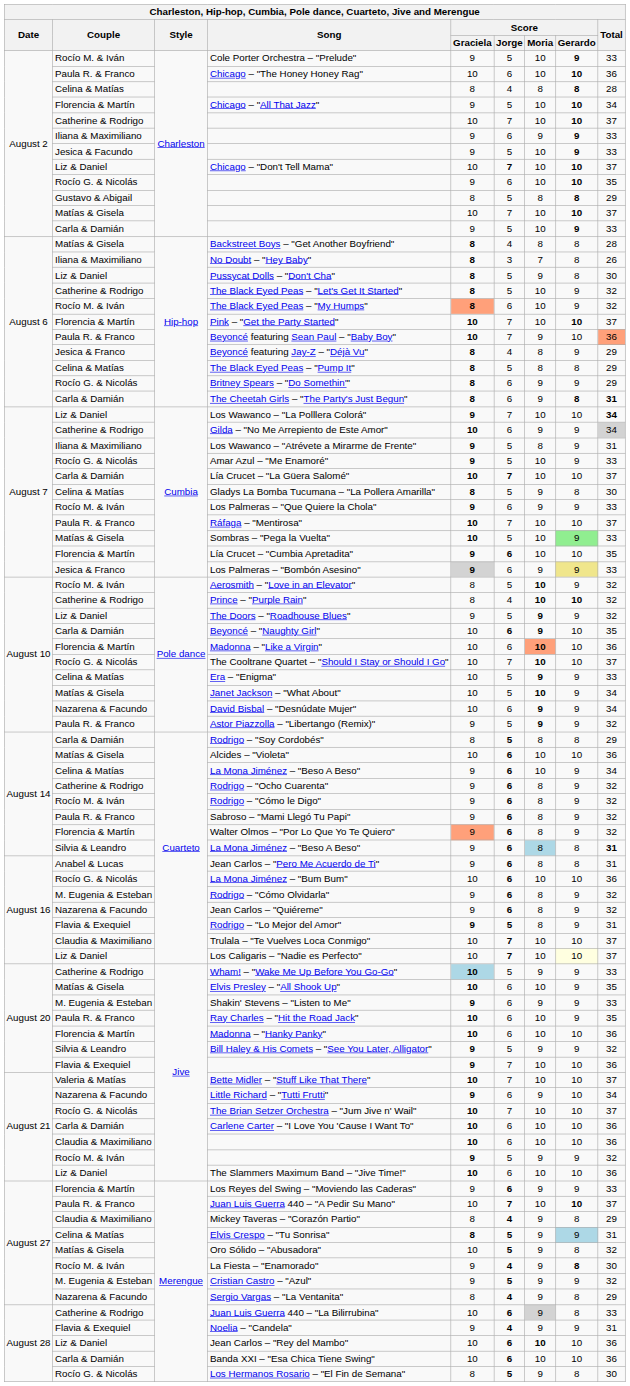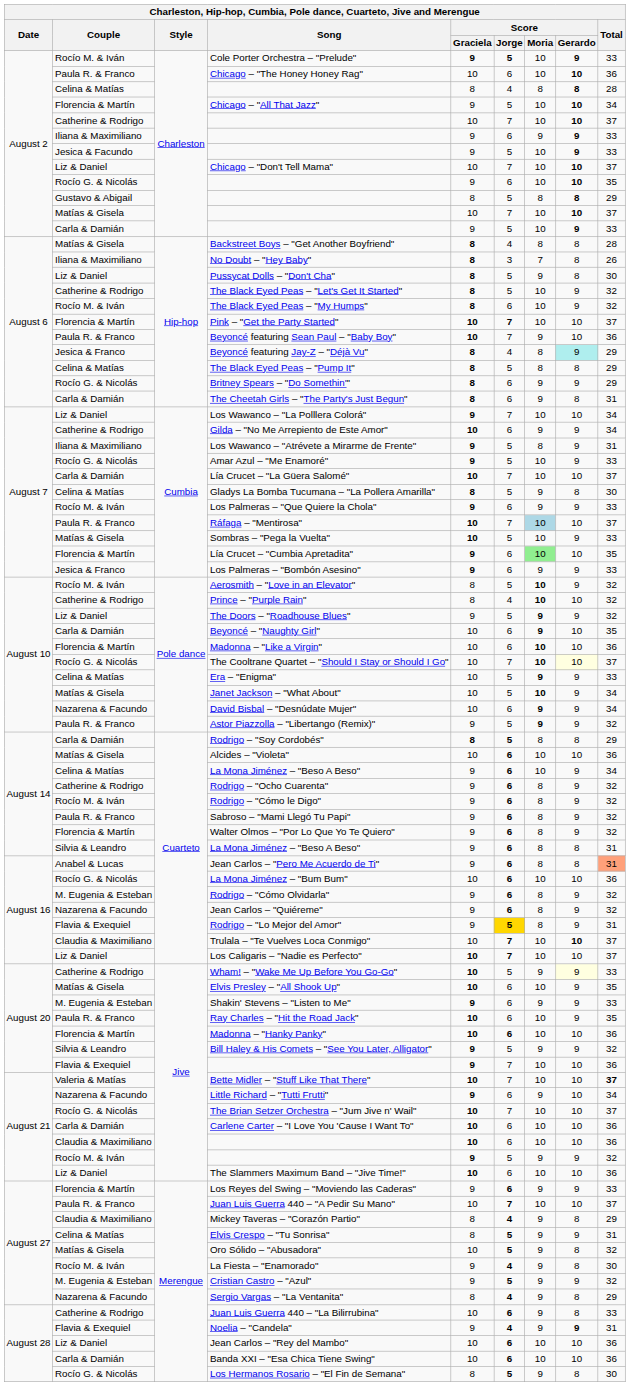(472, 58) normal -> (472, 58) bold
(509, 58) normal -> (509, 58) bold
(509, 167) bold -> (509, 167) normal
(472, 306) lightsalmon background -> (472, 306) no background
(509, 321) normal -> (509, 321) bold
(577, 321) bold -> (577, 321) normal
(611, 337) lightsalmon background -> (611, 337) no background
(577, 352) no background -> (577, 352) paleturquoise background
(577, 399) bold -> (577, 399) normal
(611, 399) bold -> (611, 399) normal
(611, 414) bold -> (611, 414) normal
(611, 430) lightgrey background -> (611, 430) no background
(509, 476) bold -> (509, 476) normal
(540, 523) no background -> (540, 523) lightblue background
(577, 538) lightgreen background -> (577, 538) no background
(509, 553) bold -> (509, 553) normal
(540, 553) no background -> (540, 553) lightgreen background
(472, 569) lightgrey background -> (472, 569) no background
(577, 569) khaki background -> (577, 569) no background
(577, 600) bold -> (577, 600) normal
(509, 631) bold -> (509, 631) normal
(540, 646) lightsalmon background -> (540, 646) no background
(577, 662) no background -> (577, 662) lightyellow background
(472, 739) normal -> (472, 739) bold
(472, 832) lightsalmon background -> (472, 832) no background
(540, 848) lightblue background -> (540, 848) no background
(611, 848) bold -> (611, 848) normal
(611, 863) no background -> (611, 863) lightsalmon background
(472, 925) bold -> (472, 925) normal
(509, 925) no background -> (509, 925) gold background
(577, 940) normal -> (577, 940) bold
(472, 956) normal -> (472, 956) bold
(577, 956) lightyellow background -> (577, 956) no background
(472, 971) lightblue background -> (472, 971) no background
(577, 971) no background -> (577, 971) lightyellow background
(509, 1033) normal -> (509, 1033) bold
(611, 1080) normal -> (611, 1080) bold
(577, 1204) bold -> (577, 1204) normal
(472, 1235) bold -> (472, 1235) normal
(577, 1235) lightblue background -> (577, 1235) no background
(577, 1266) bold -> (577, 1266) normal
(540, 1312) lightgrey background -> (540, 1312) no background
(577, 1327) normal -> (577, 1327) bold
(540, 1343) bold -> (540, 1343) normal
